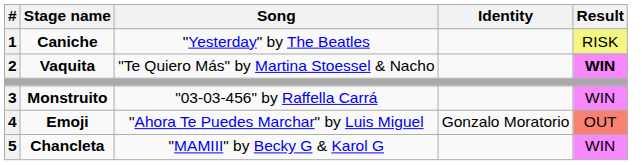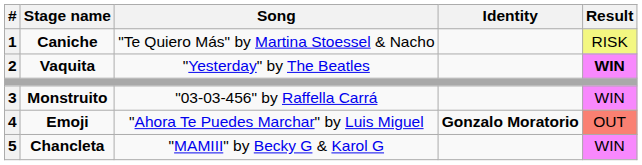(276, 41) "Yesterday" by The Beatles -> (276, 41) "Te Quiero Más" by Martina Stoessel & Nacho
(276, 66) "Te Quiero Más" by Martina Stoessel & Nacho -> (276, 66) "Yesterday" by The Beatles
(506, 122) normal -> (510, 122) bold
